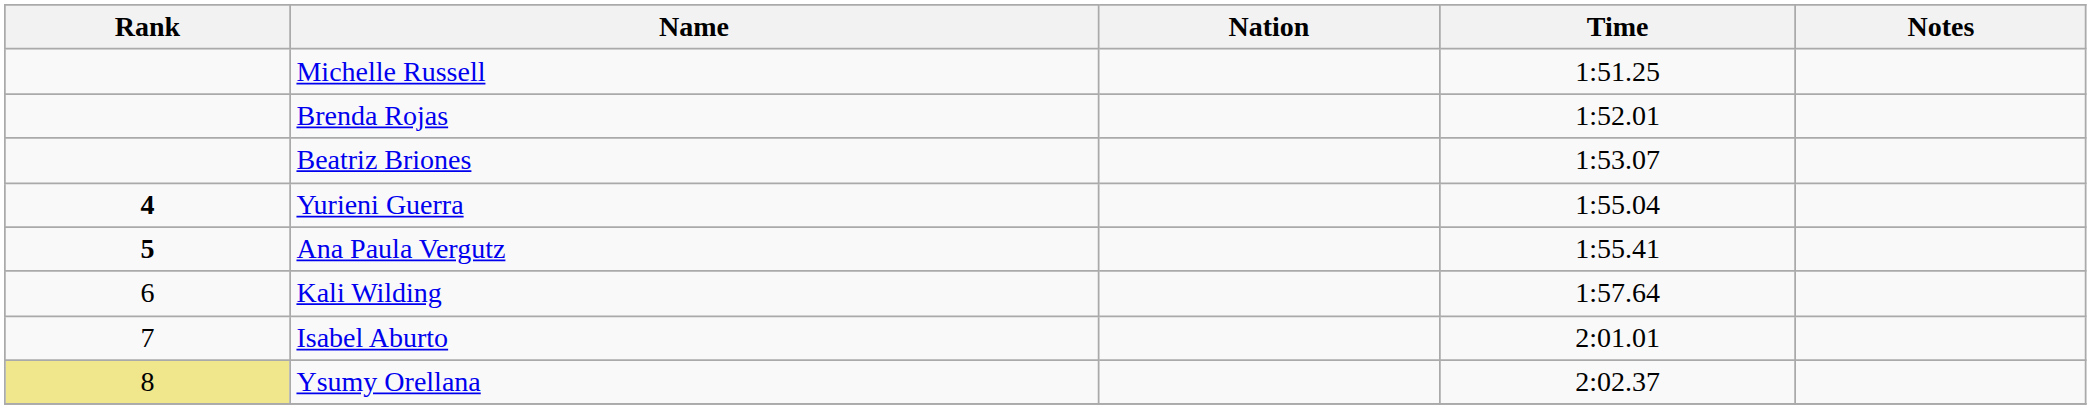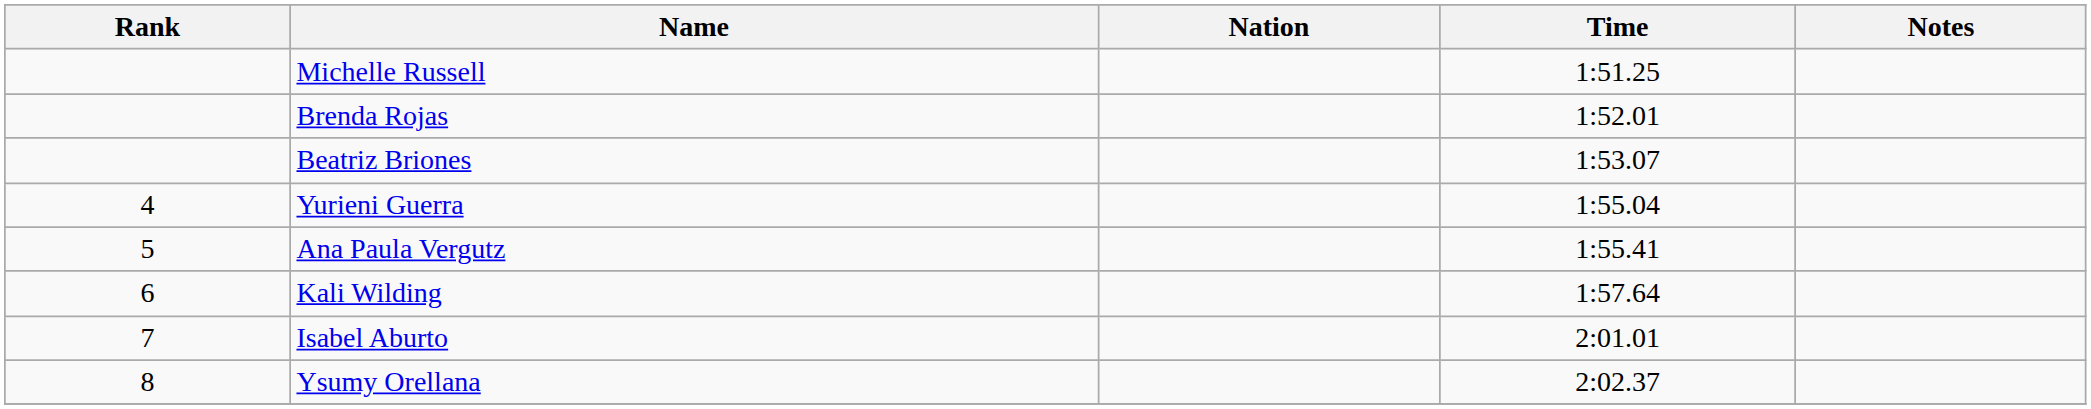(147, 204) bold -> (147, 204) normal
(147, 248) bold -> (147, 248) normal
(147, 381) khaki background -> (147, 381) no background
